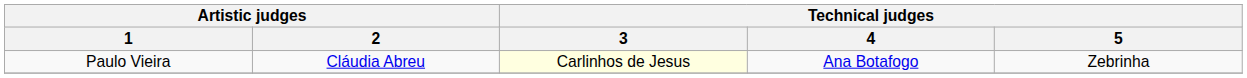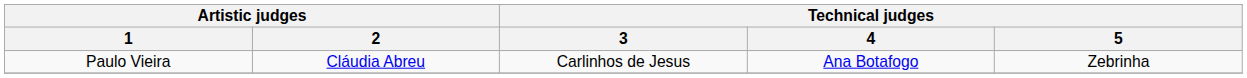(623, 61) lightyellow background -> (623, 61) no background
